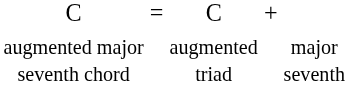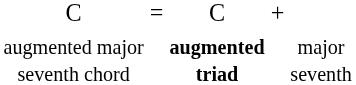(214, 61) normal -> (217, 59) bold
